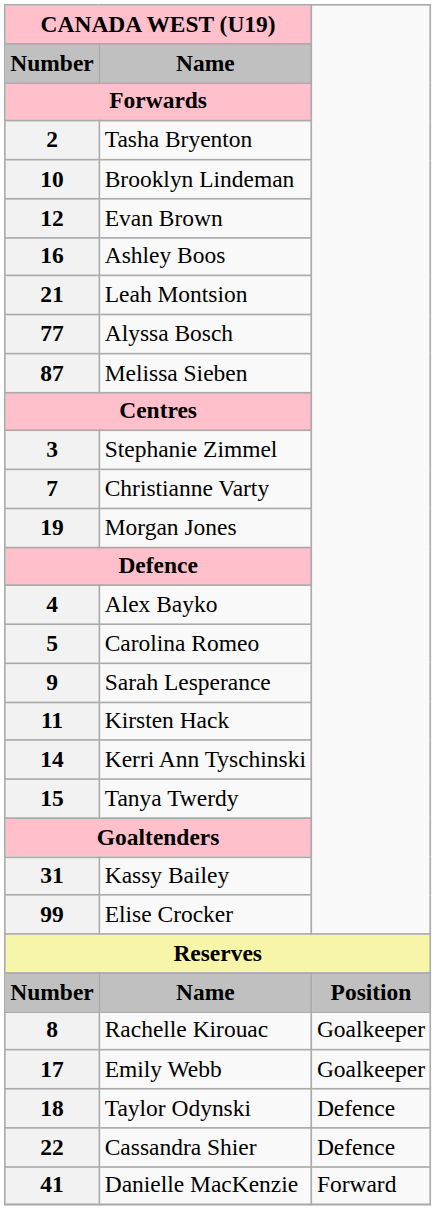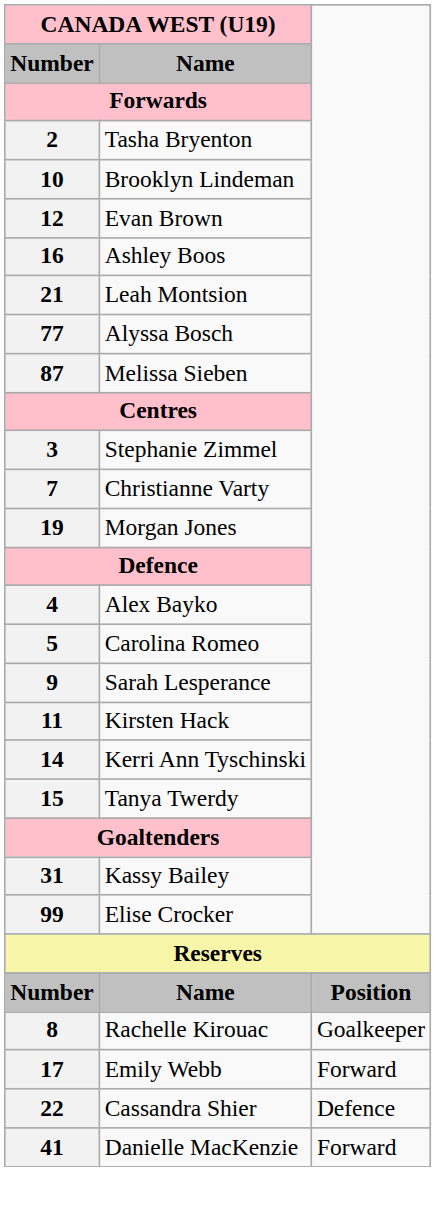(371, 1069) Goalkeeper -> (357, 1069) Forward
- row: (52, 1108)
